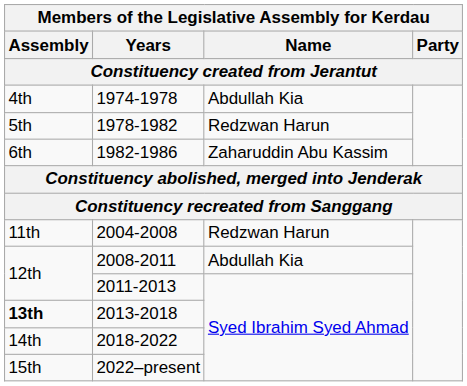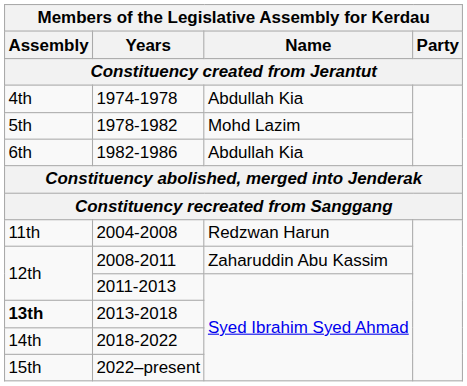(269, 125) Redzwan Harun -> (254, 125) Mohd Lazim
(298, 152) Zaharuddin Abu Kassim -> (256, 152) Abdullah Kia
(256, 260) Abdullah Kia -> (298, 260) Zaharuddin Abu Kassim
